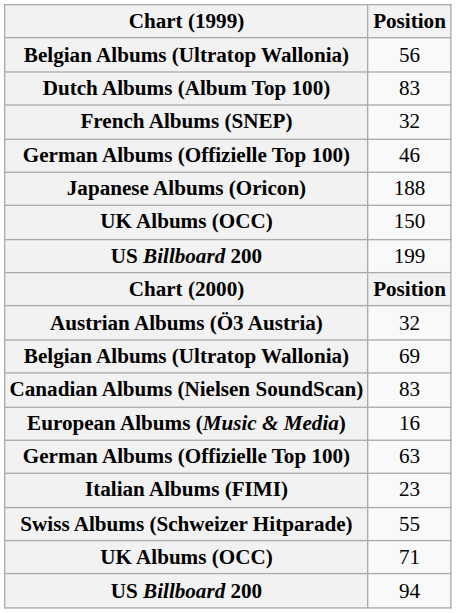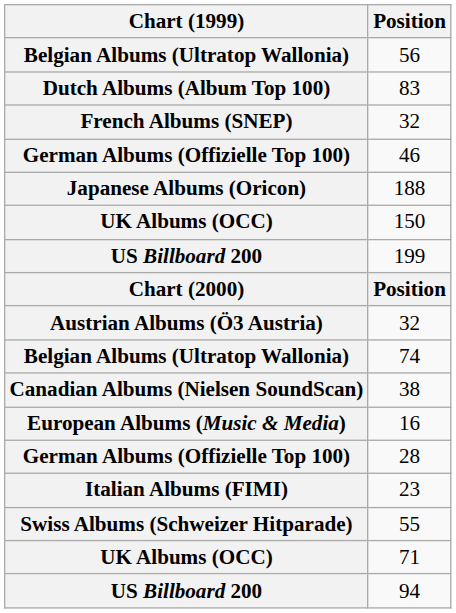(410, 356) 69 -> (410, 356) 74
(410, 389) 83 -> (410, 389) 38
(410, 456) 63 -> (410, 456) 28
